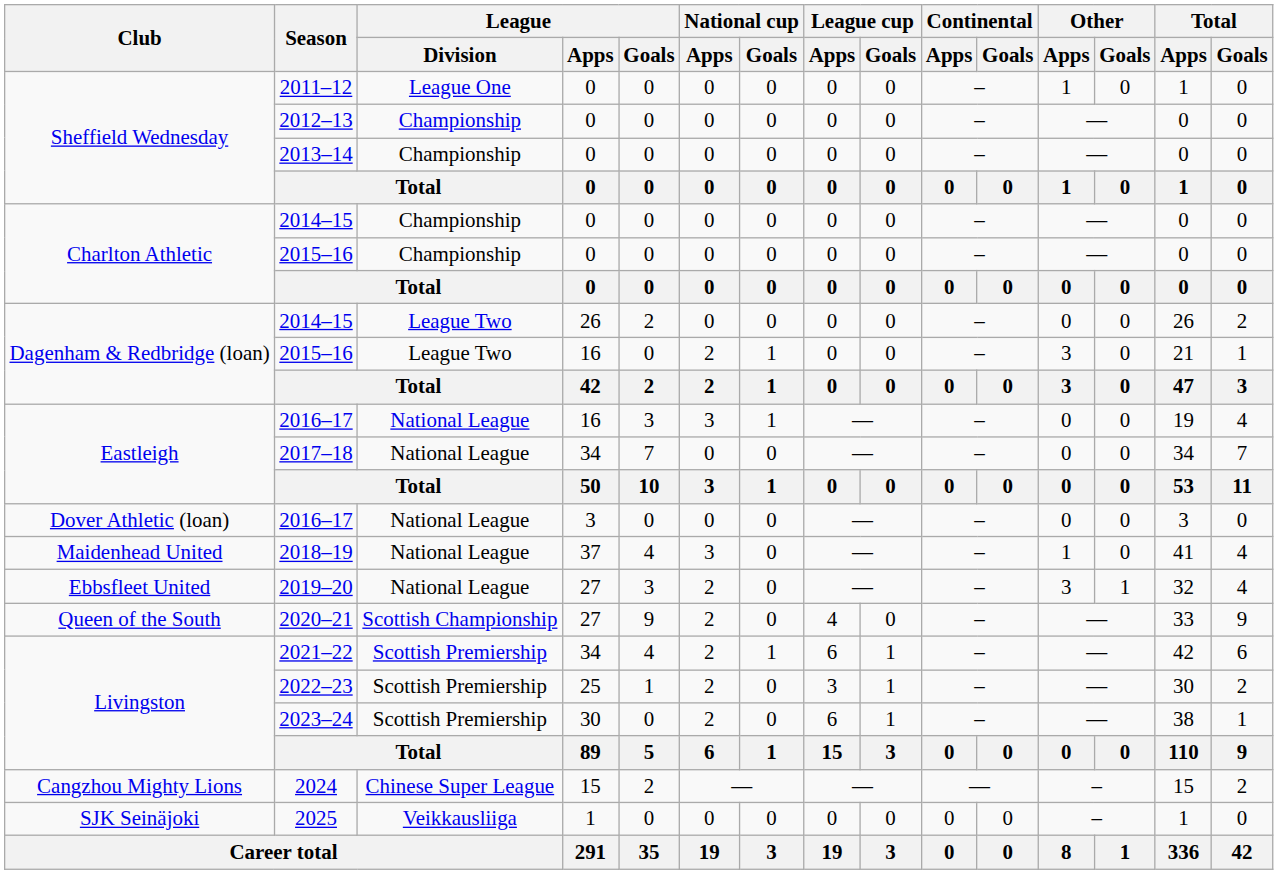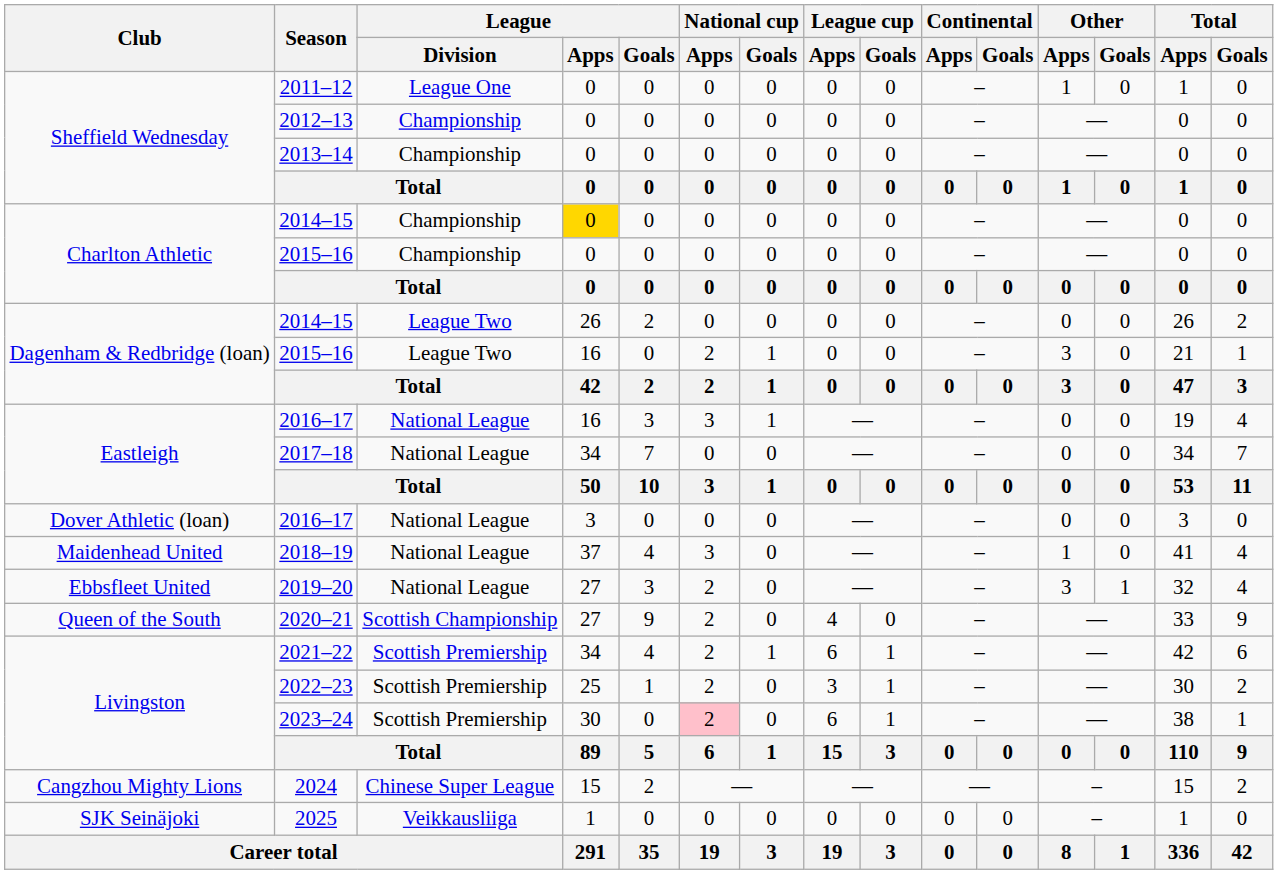(590, 220) no background -> (590, 220) gold background
(709, 719) no background -> (709, 719) pink background
